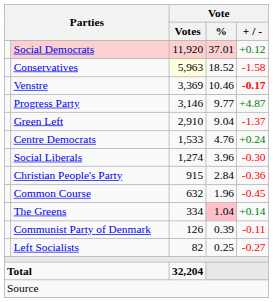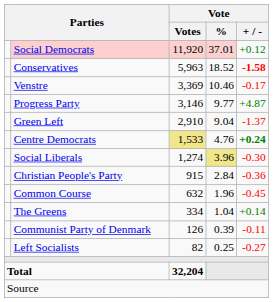(190, 67) lightyellow background -> (190, 67) no background
(254, 67) normal -> (254, 67) bold
(254, 85) bold -> (254, 85) normal
(190, 139) no background -> (190, 139) khaki background
(252, 139) normal -> (252, 139) bold
(224, 157) no background -> (224, 157) khaki background
(224, 211) pink background -> (224, 211) no background
